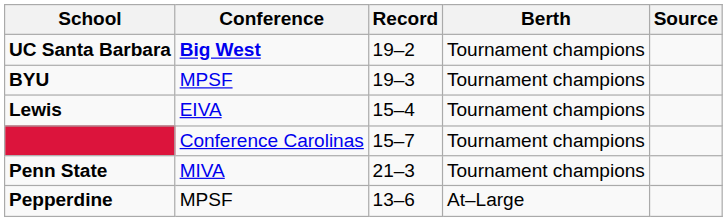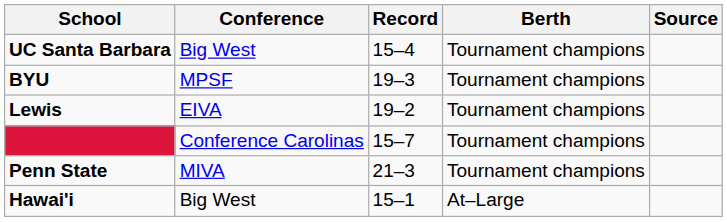(220, 49) bold -> (218, 49) normal
(394, 49) 19–2 -> (394, 49) 15–4
(394, 110) 15–4 -> (394, 110) 19–2
+ row: (41, 200)
- row: (61, 200)
